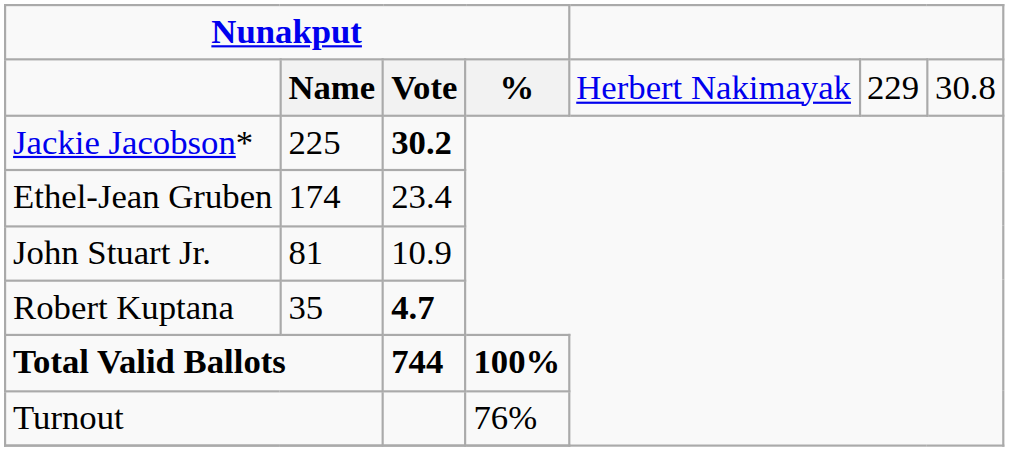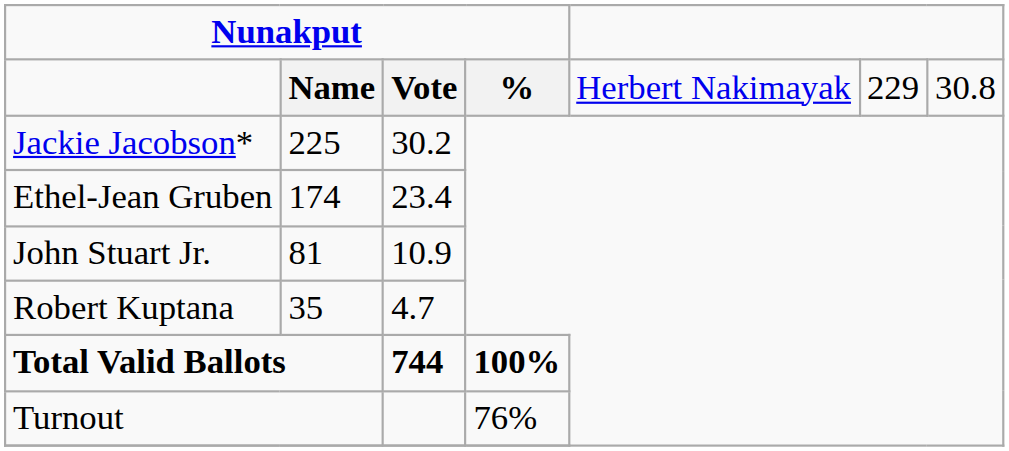(422, 142) bold -> (422, 142) normal
(413, 307) bold -> (413, 307) normal
